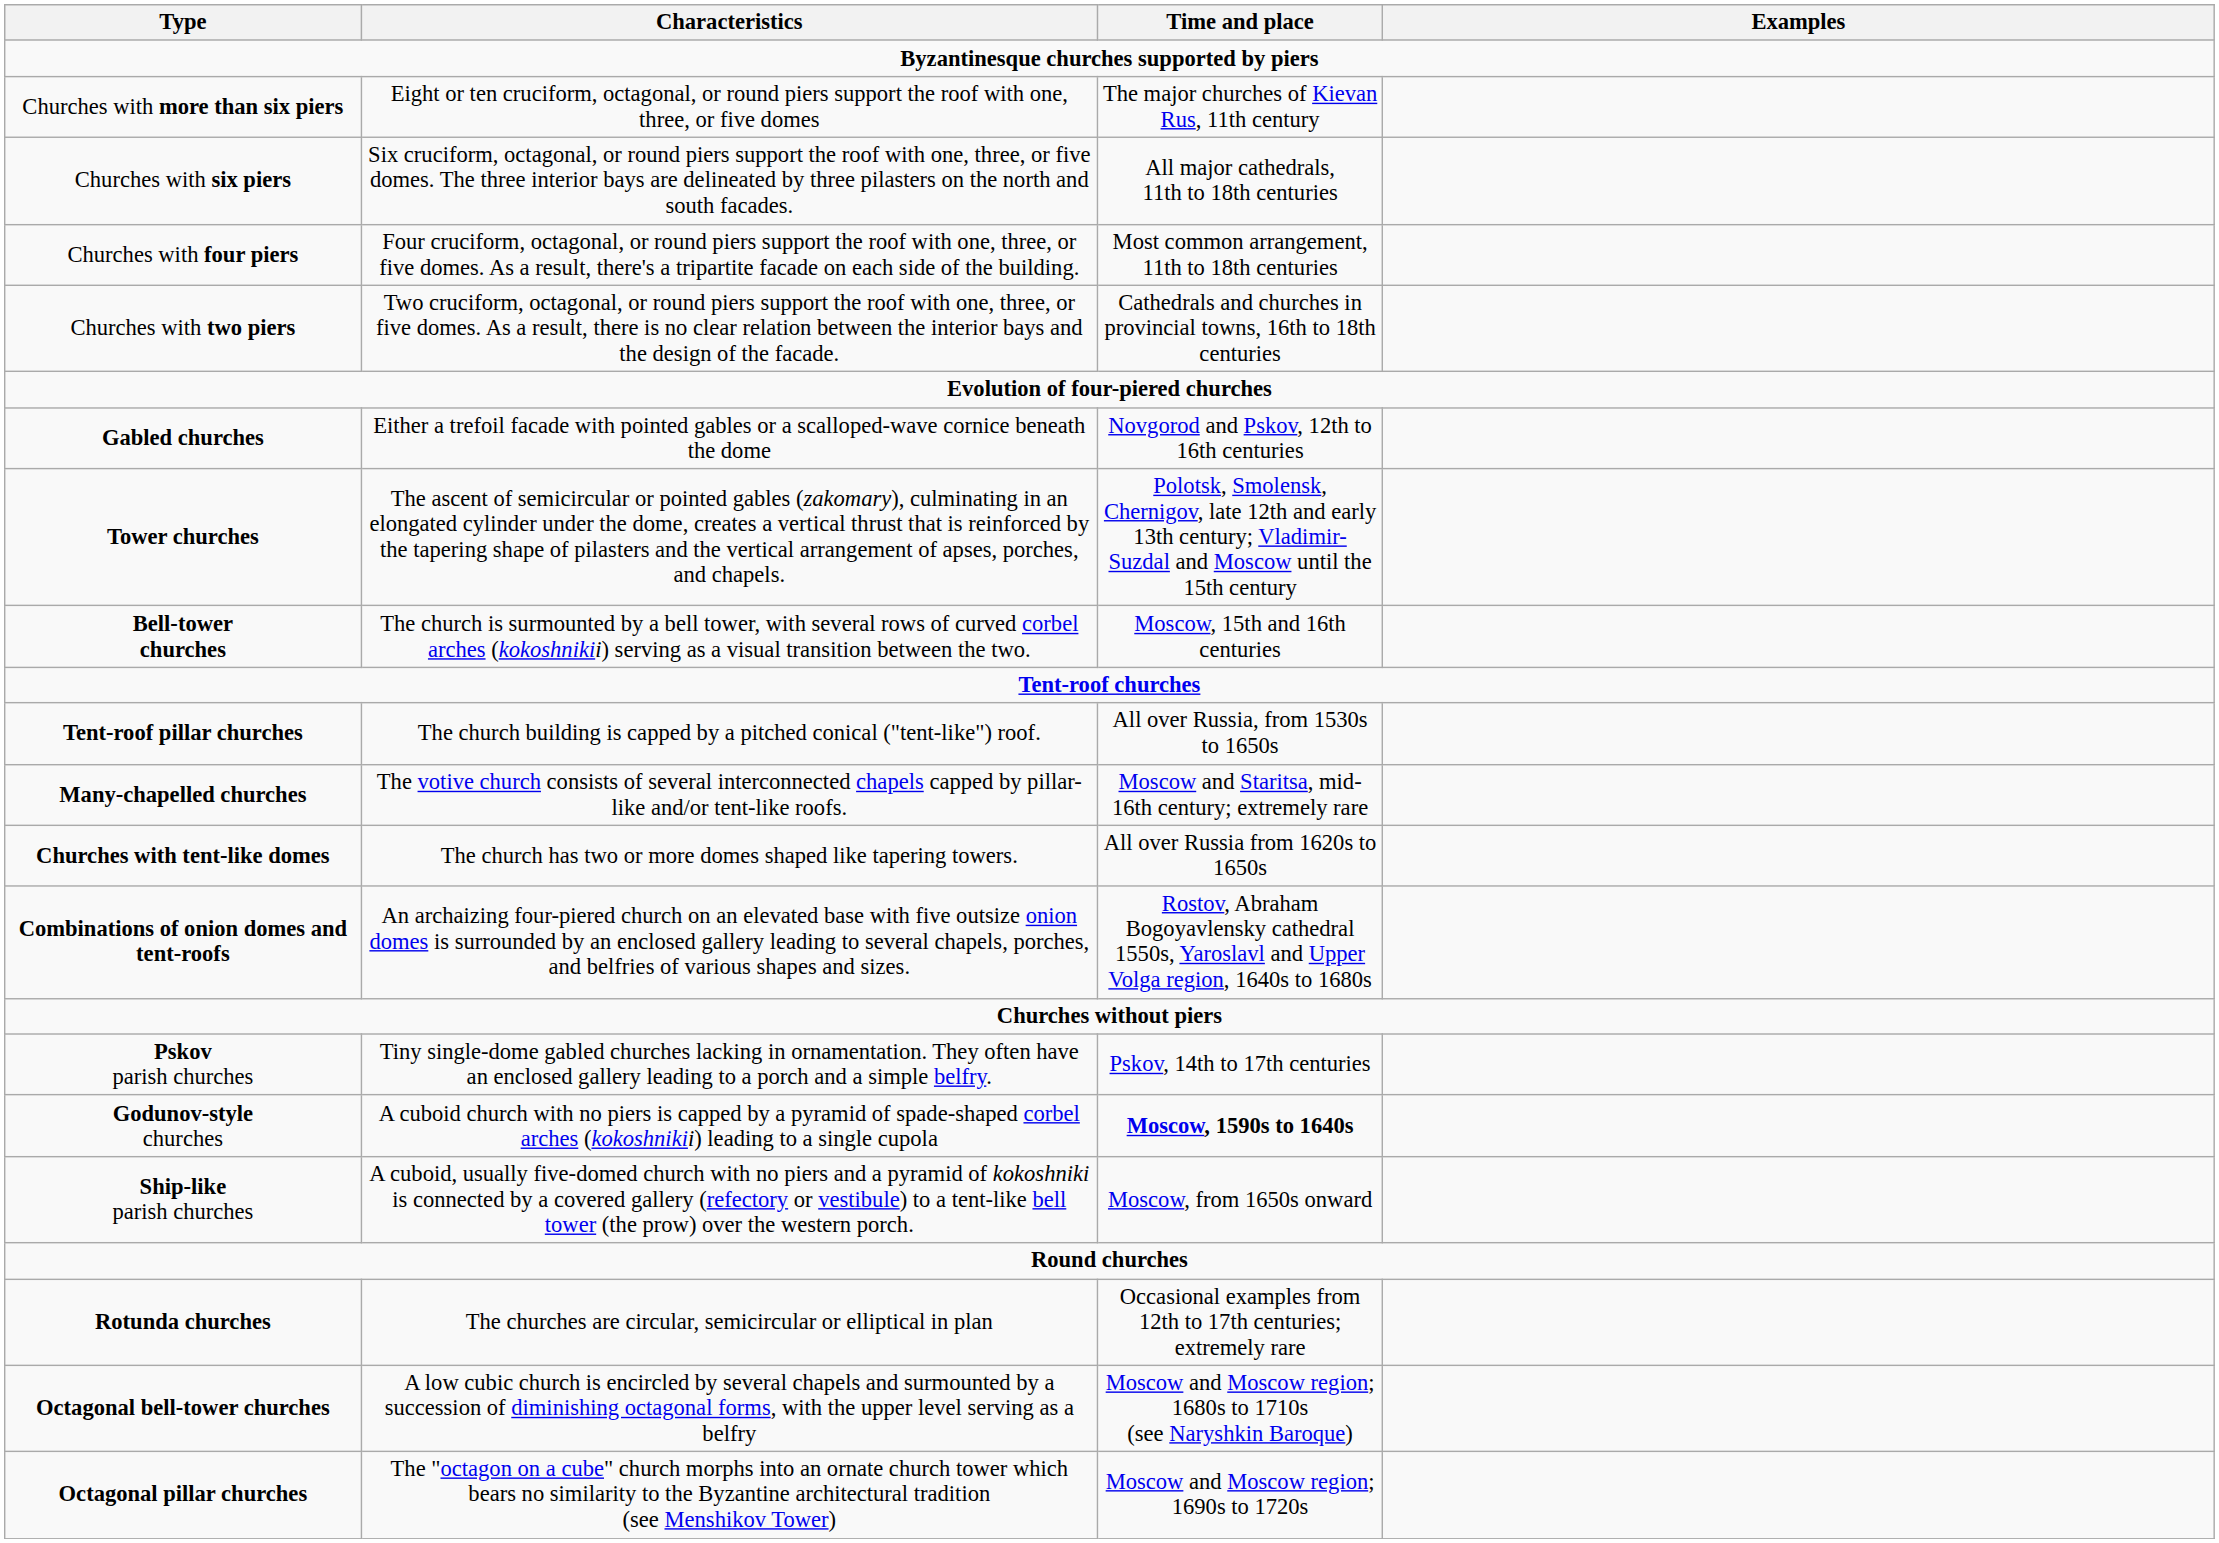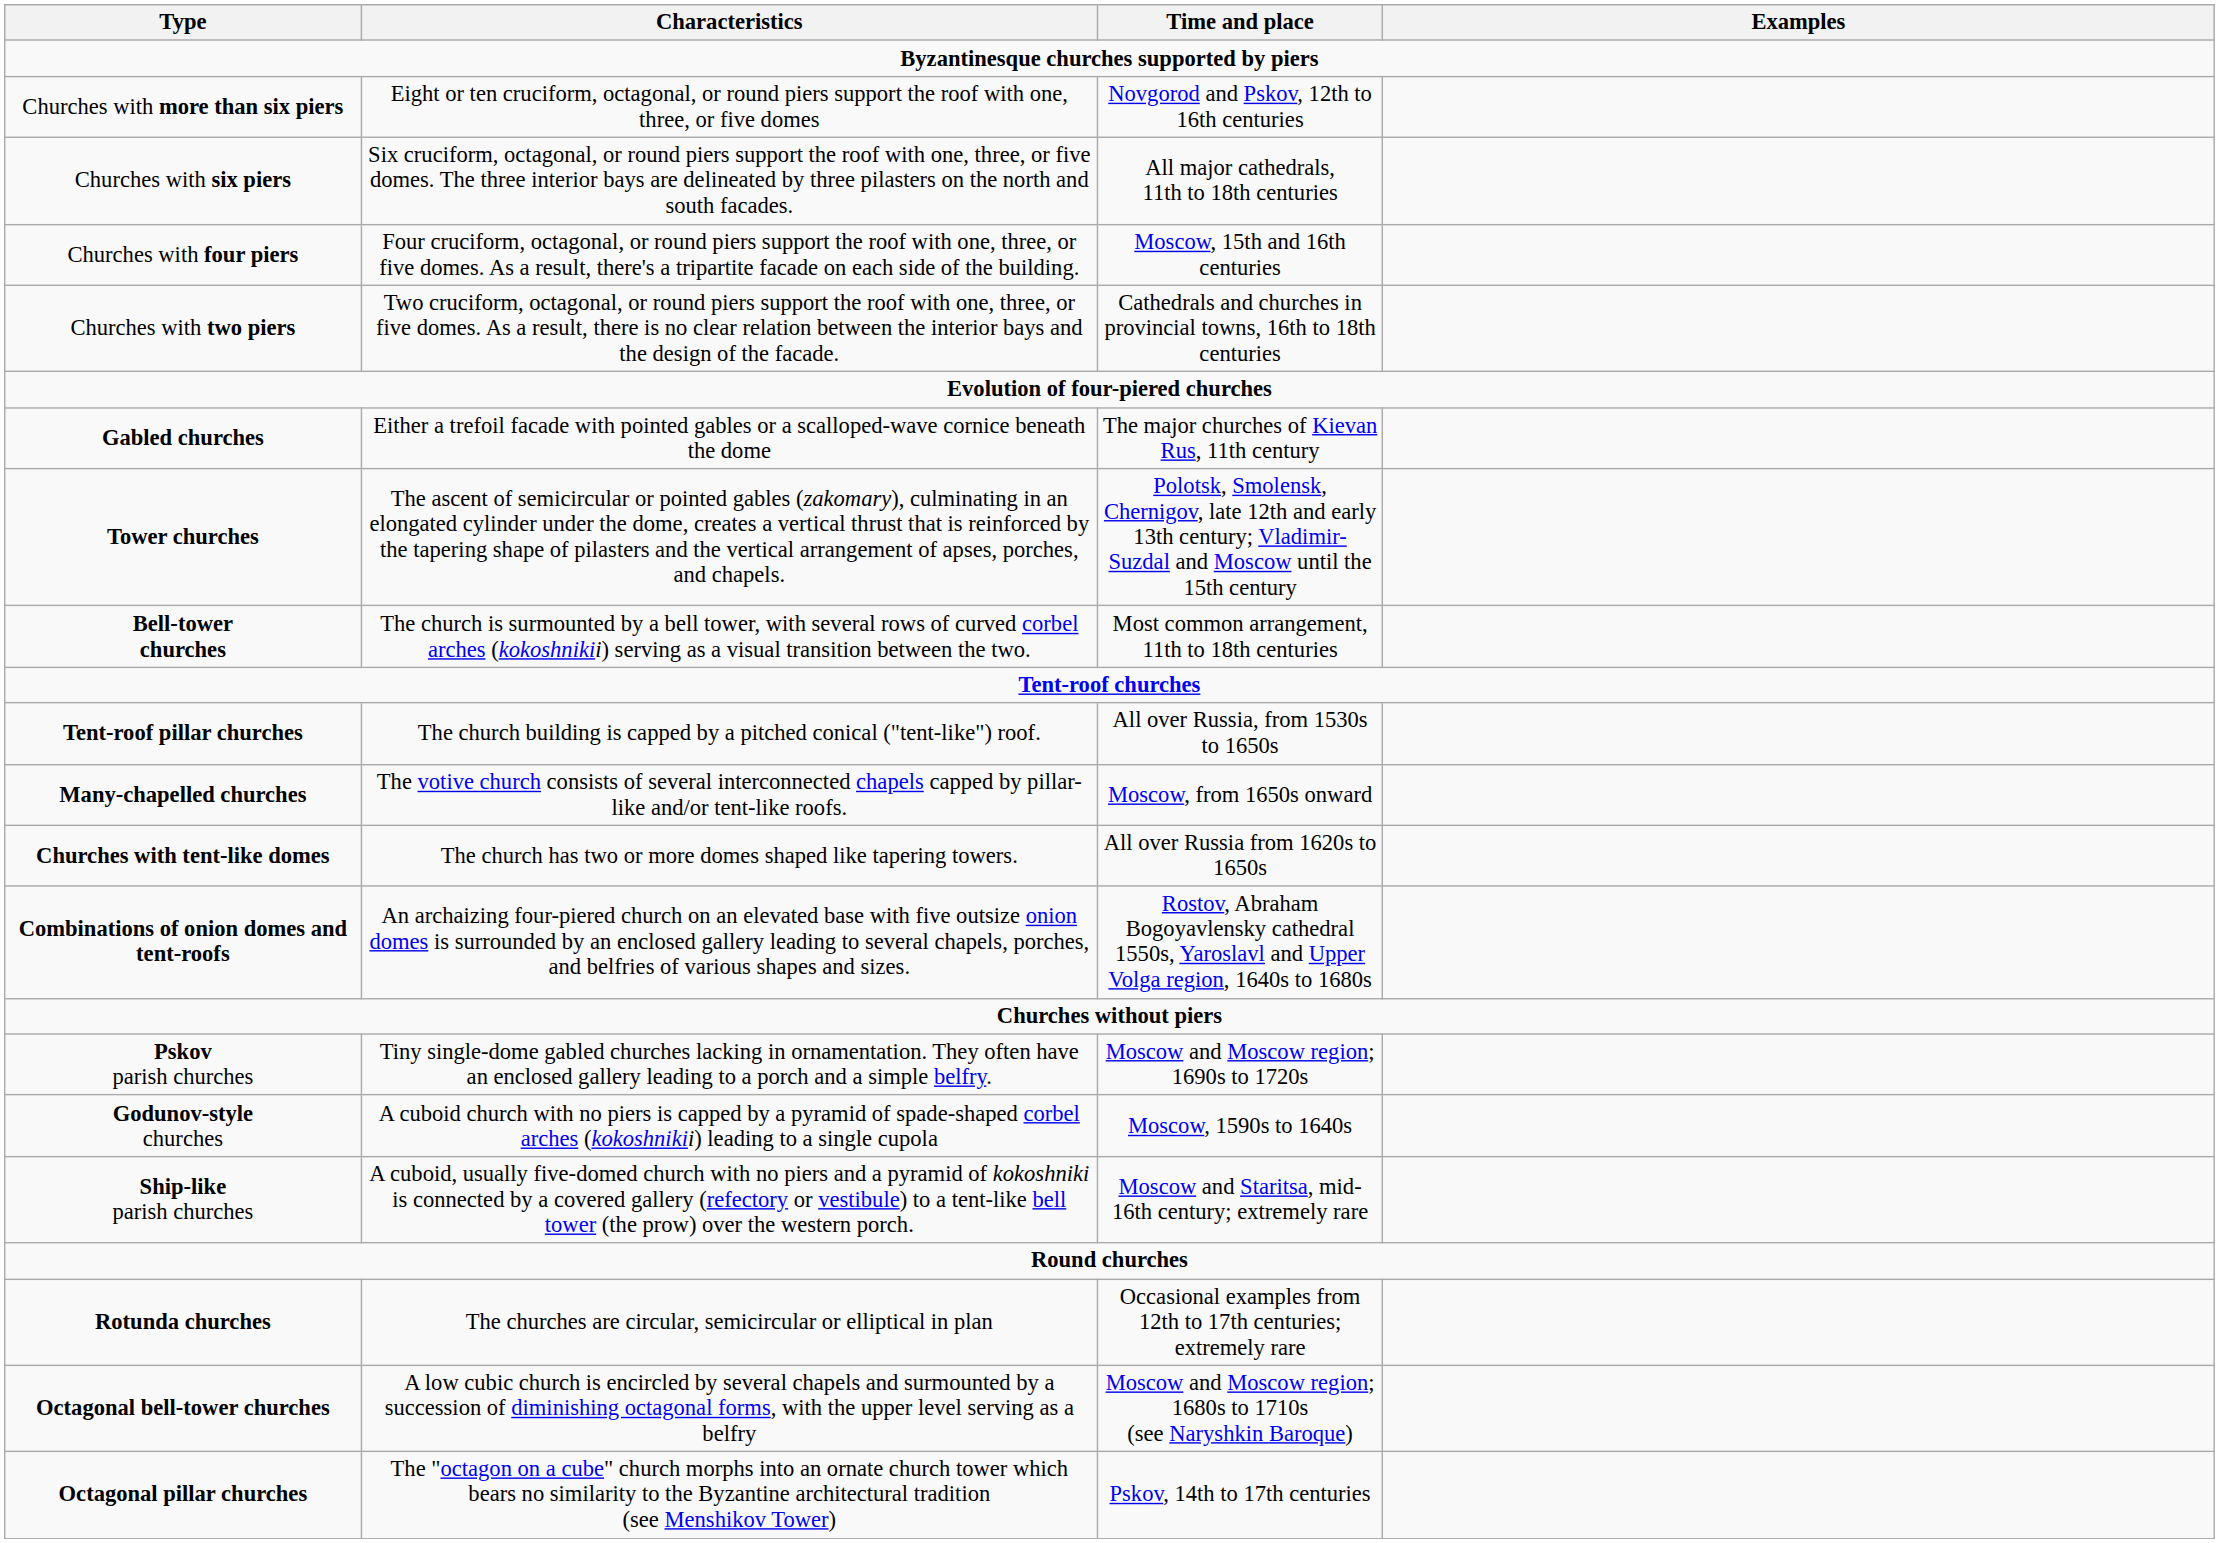(1240, 106) The major churches of Kievan Rus, 11th century -> (1240, 106) Novgorod and Pskov, 12th to 16th centuries
(1240, 254) Most common arrangement, 11th to 18th centuries -> (1240, 254) Moscow, 15th and 16th centuries
(1240, 437) Novgorod and Pskov, 12th to 16th centuries -> (1240, 437) The major churches of Kievan Rus, 11th century
(1240, 636) Moscow, 15th and 16th centuries -> (1240, 636) Most common arrangement, 11th to 18th centuries
(1240, 794) Moscow and Staritsa, mid-16th century; extremely rare -> (1240, 794) Moscow, from 1650s onward
(1240, 1064) Pskov, 14th to 17th centuries -> (1240, 1064) Moscow and Moscow region; 1690s to 1720s
(1240, 1125) bold -> (1240, 1125) normal
(1240, 1199) Moscow, from 1650s onward -> (1240, 1199) Moscow and Staritsa, mid-16th century; extremely rare
(1240, 1494) Moscow and Moscow region; 1690s to 1720s -> (1240, 1494) Pskov, 14th to 17th centuries
